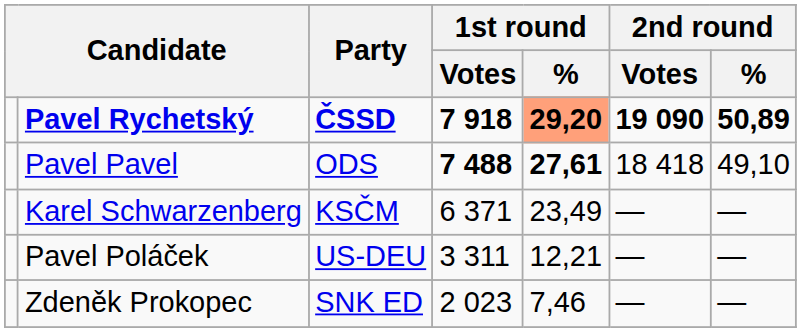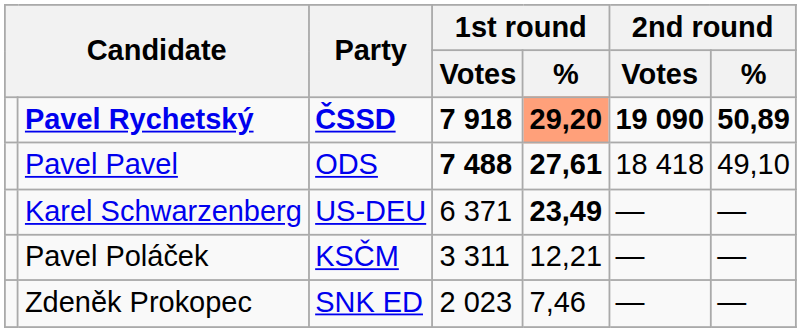(357, 211) KSČM -> (371, 211) US-DEU
(566, 211) normal -> (566, 211) bold
(371, 257) US-DEU -> (357, 257) KSČM
